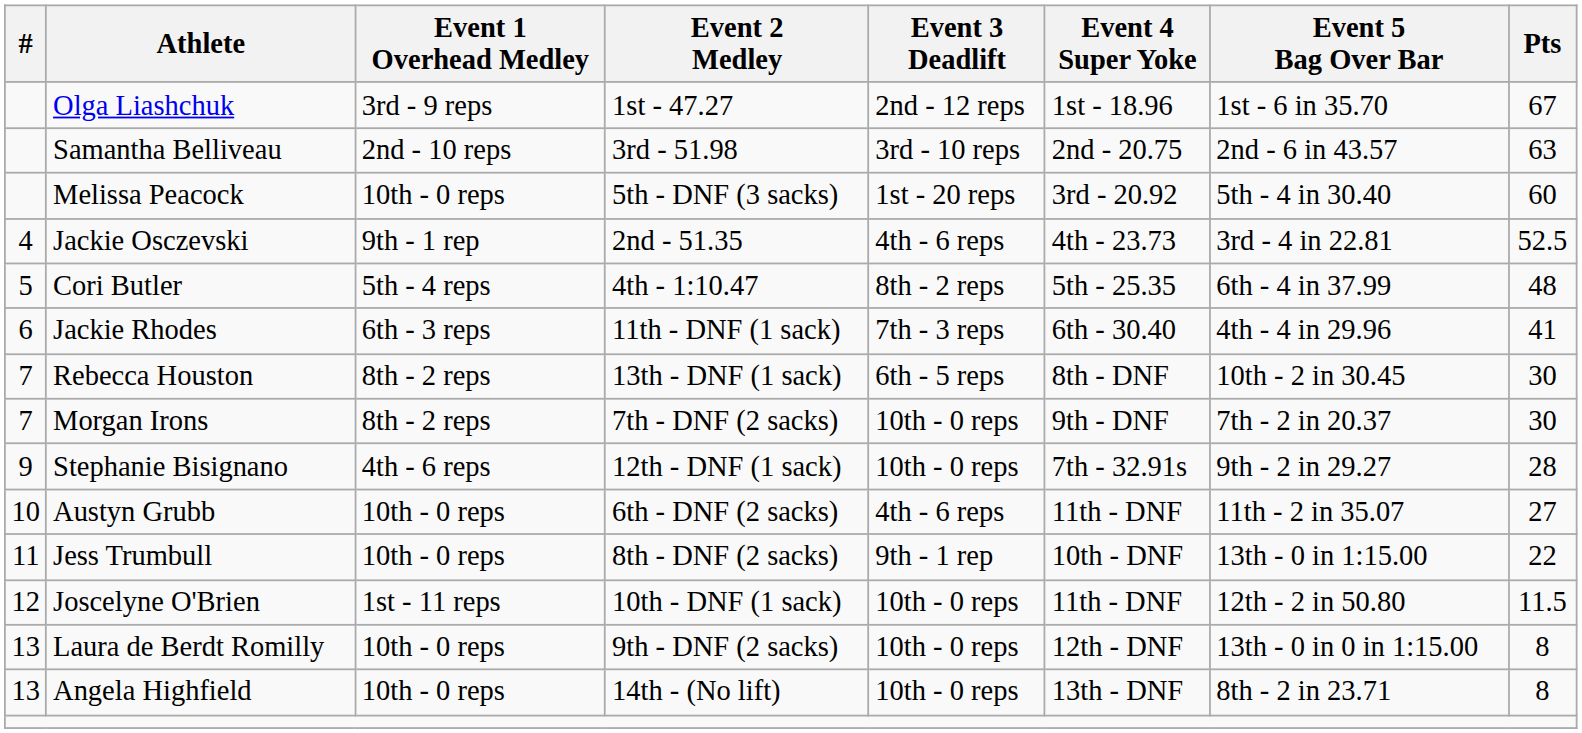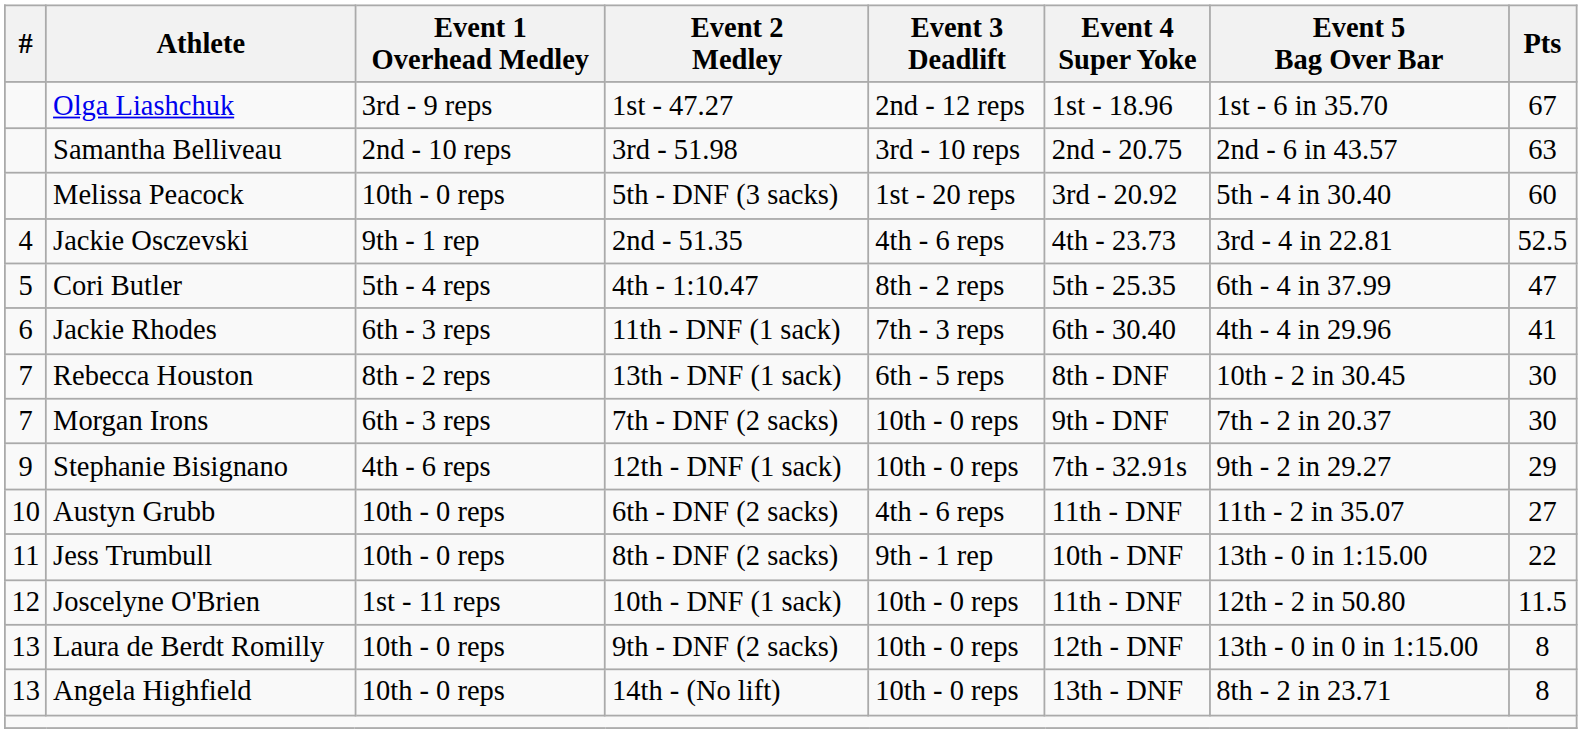(1542, 285) 48 -> (1542, 285) 47
(426, 420) 8th - 2 reps -> (426, 420) 6th - 3 reps
(1542, 466) 28 -> (1542, 466) 29
